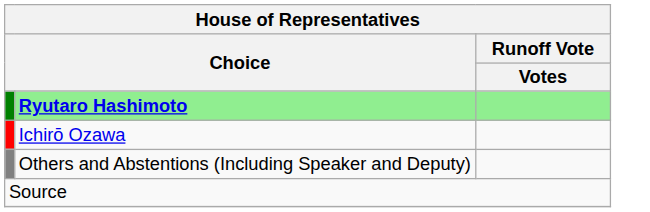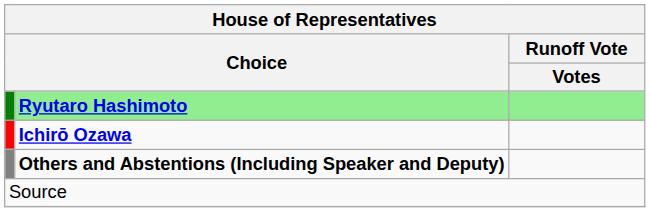(72, 135) normal -> (75, 135) bold
(245, 164) normal -> (262, 164) bold
